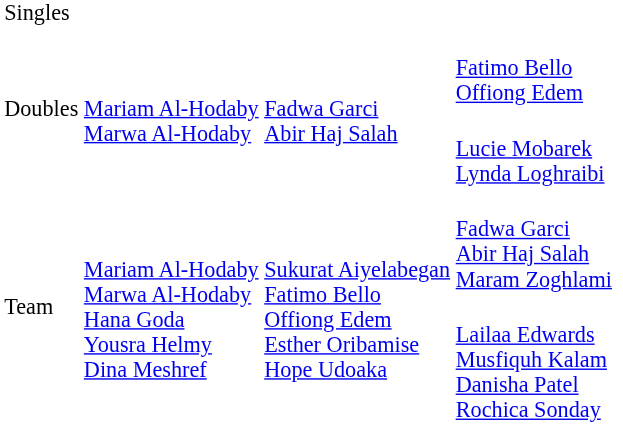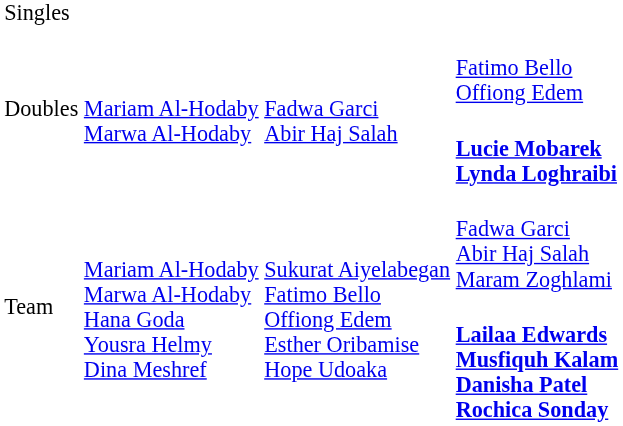(530, 161) normal -> (536, 161) bold
(531, 372) normal -> (537, 372) bold
